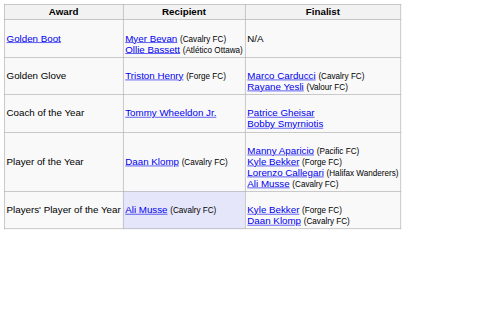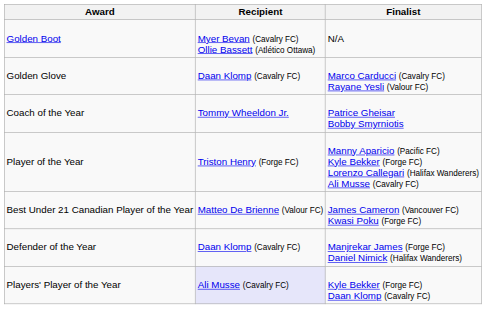(176, 76) Triston Henry (Forge FC) -> (249, 76) Daan Klomp (Cavalry FC)
(176, 161) Daan Klomp (Cavalry FC) -> (248, 161) Triston Henry (Forge FC)
+ row: (100, 210)
+ row: (51, 247)
